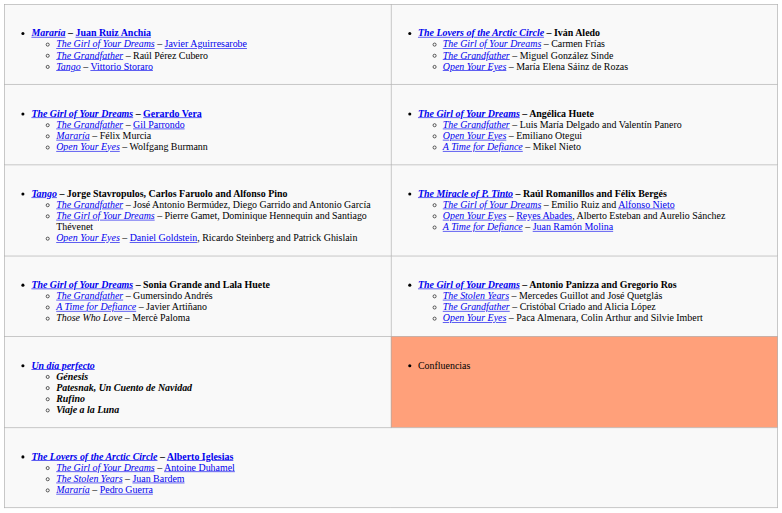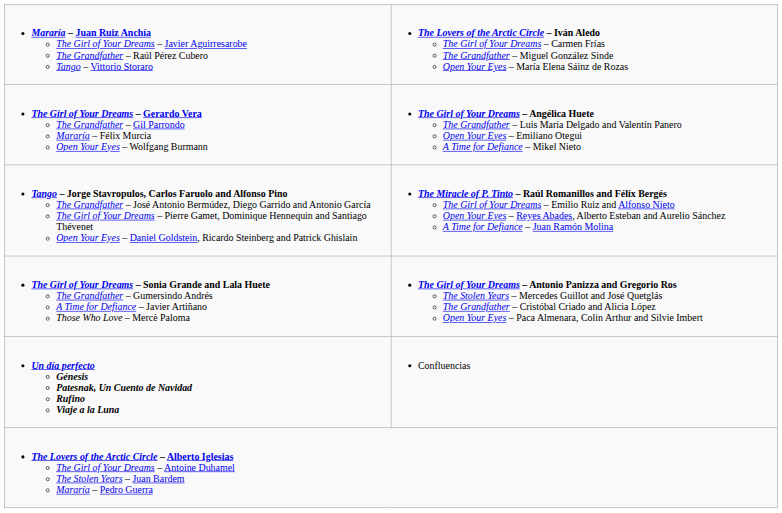(584, 365) lightsalmon background -> (584, 365) no background
